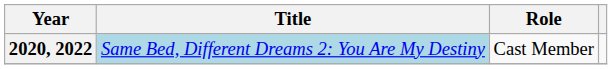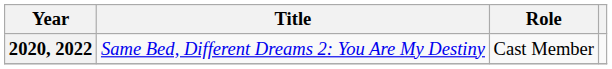(293, 48) lightblue background -> (293, 48) no background
